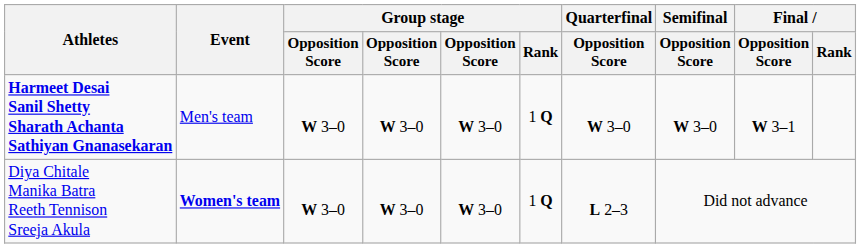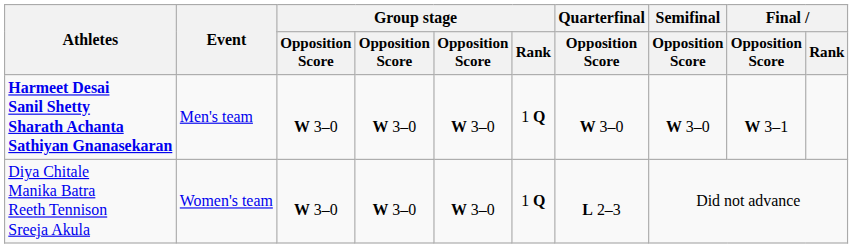(230, 201) bold -> (226, 201) normal
